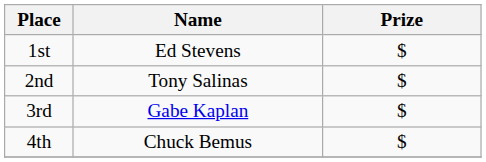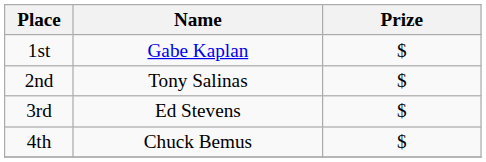(198, 50) Ed Stevens -> (198, 50) Gabe Kaplan
(198, 111) Gabe Kaplan -> (198, 111) Ed Stevens
